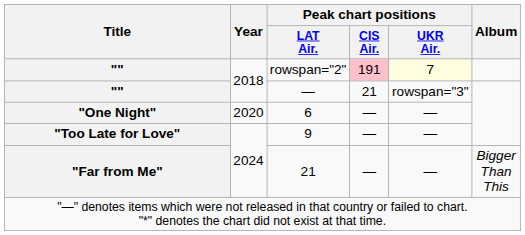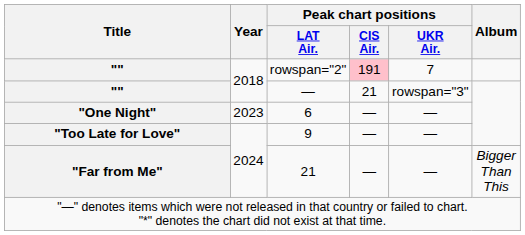(430, 69) lightyellow background -> (430, 69) no background
(248, 112) 2020 -> (248, 112) 2023
